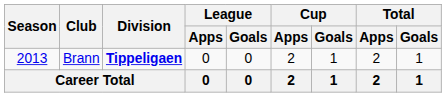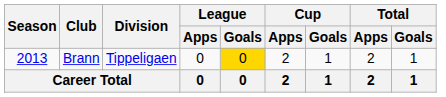(144, 59) bold -> (141, 59) normal
(248, 59) no background -> (243, 59) gold background
